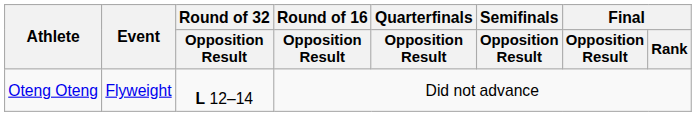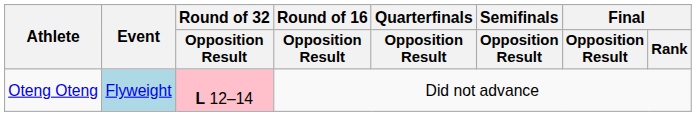(139, 91) no background -> (139, 91) lightblue background
(224, 99) no background -> (224, 99) pink background
